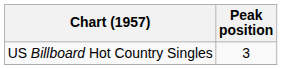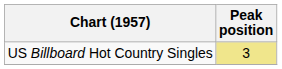(246, 53) no background -> (246, 53) khaki background
